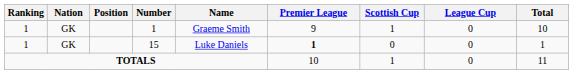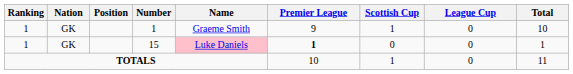(221, 45) no background -> (221, 45) pink background
